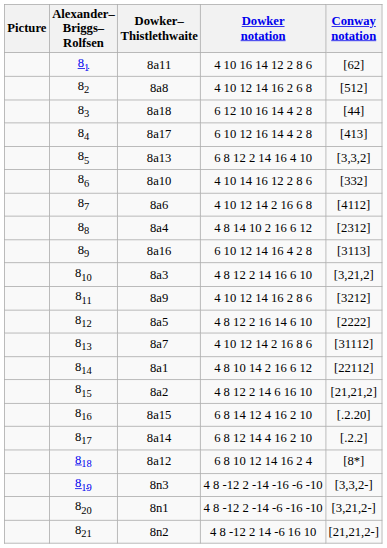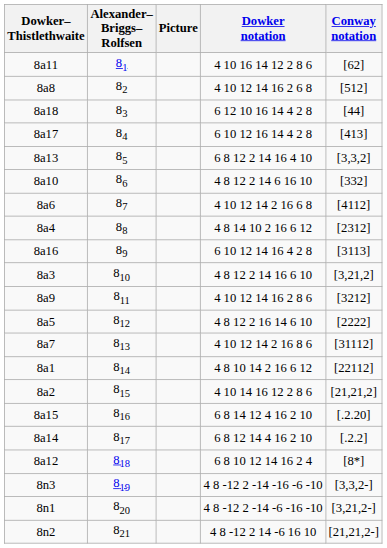columns swapped: (27, 28) <-> (159, 28)
(263, 181) 4 10 14 16 12 2 8 6 -> (263, 181) 4 8 12 2 14 6 16 10
(263, 391) 4 8 12 2 14 6 16 10 -> (263, 391) 4 10 14 16 12 2 8 6
